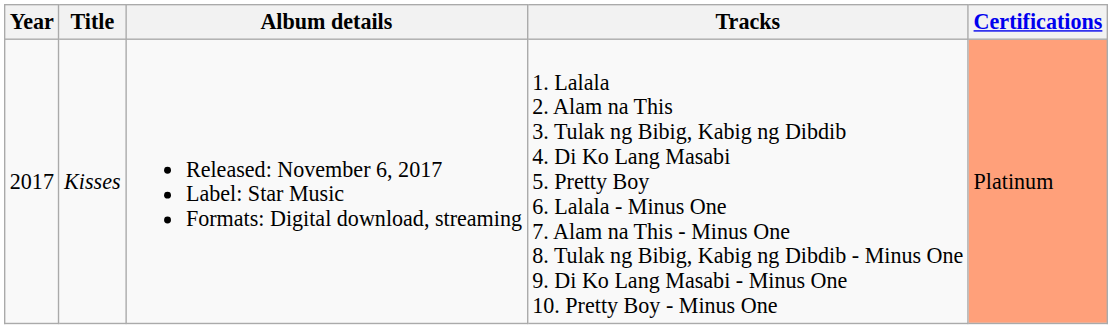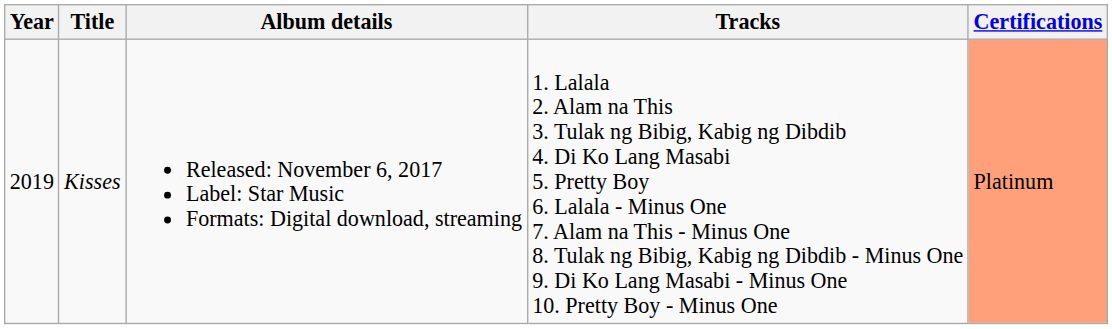(32, 181) 2017 -> (32, 181) 2019
